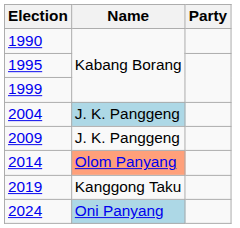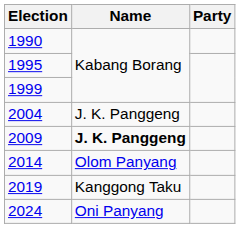(127, 114) lightblue background -> (127, 114) no background
(127, 138) normal -> (130, 138) bold
(126, 162) lightsalmon background -> (126, 162) no background
(119, 211) lightblue background -> (119, 211) no background
